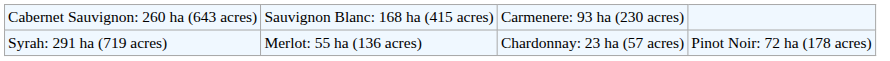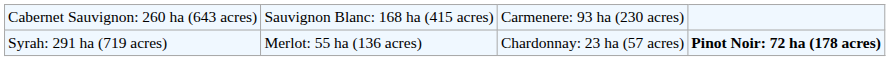(782, 43) normal -> (786, 43) bold
